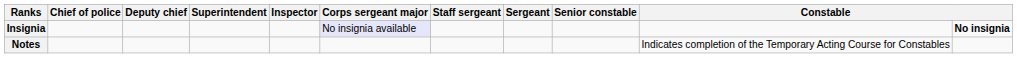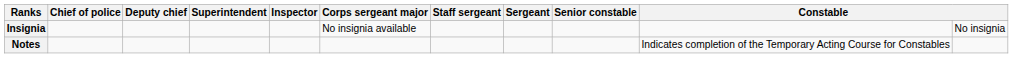(369, 28) lavender background -> (369, 28) no background
(982, 28) bold -> (980, 28) normal
